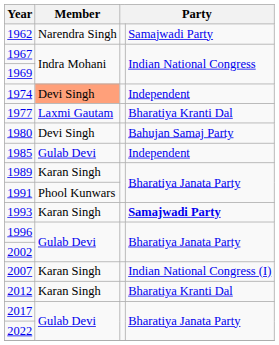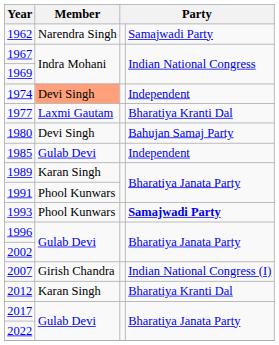(69, 212) Karan Singh -> (77, 212) Phool Kunwars
(69, 271) Karan Singh -> (76, 271) Girish Chandra
